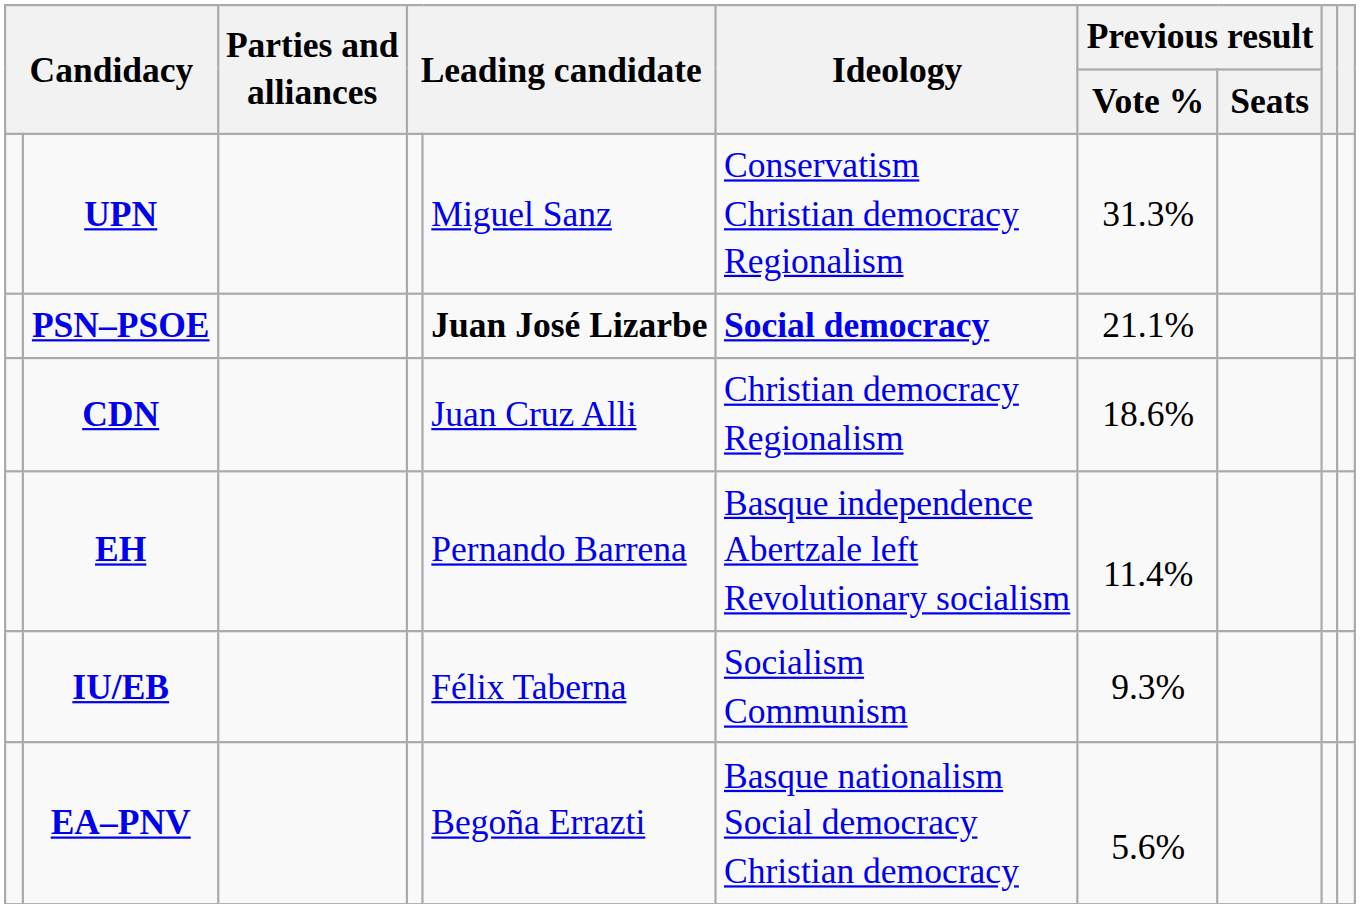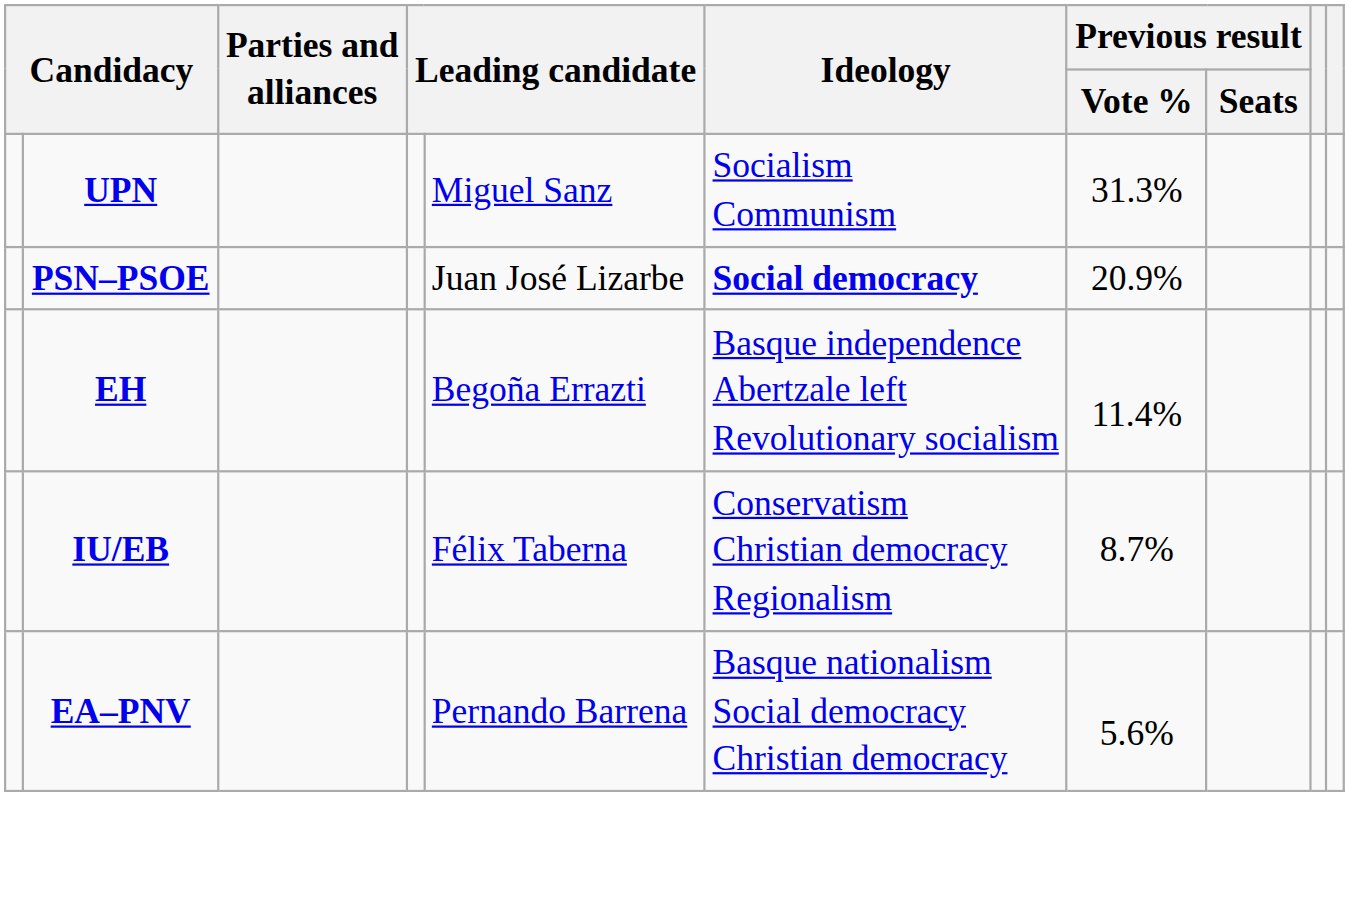(871, 213) Conservatism Christian democracy Regionalism -> (804, 189) Socialism Communism
(569, 325) bold -> (558, 277) normal
(1148, 325) 21.1% -> (1137, 277) 20.9%
- row: (121, 414)
(559, 550) Pernando Barrena -> (539, 390) Begoña Errazti
(816, 686) Socialism Communism -> (860, 550) Conservatism Christian democracy Regionalism
(1148, 686) 9.3% -> (1137, 550) 8.7%
(538, 822) Begoña Errazti -> (560, 710) Pernando Barrena
